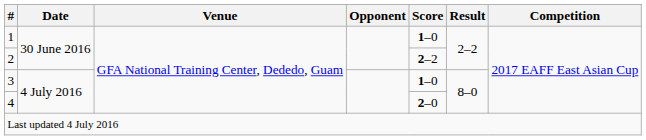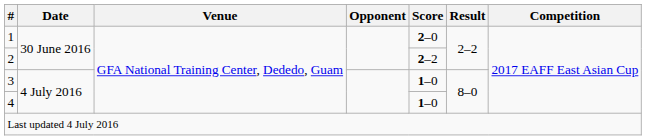(428, 37) 1–0 -> (428, 37) 2–0
(428, 102) 2–0 -> (428, 102) 1–0
